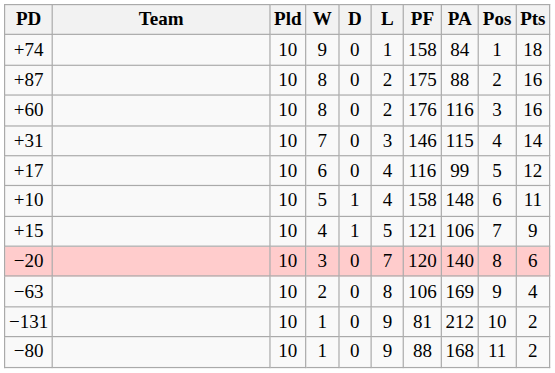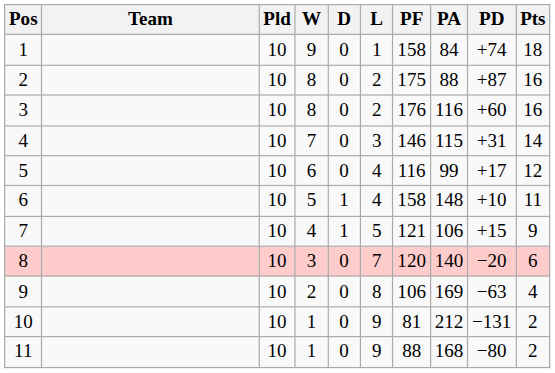columns swapped: (497, 19) <-> (29, 19)
